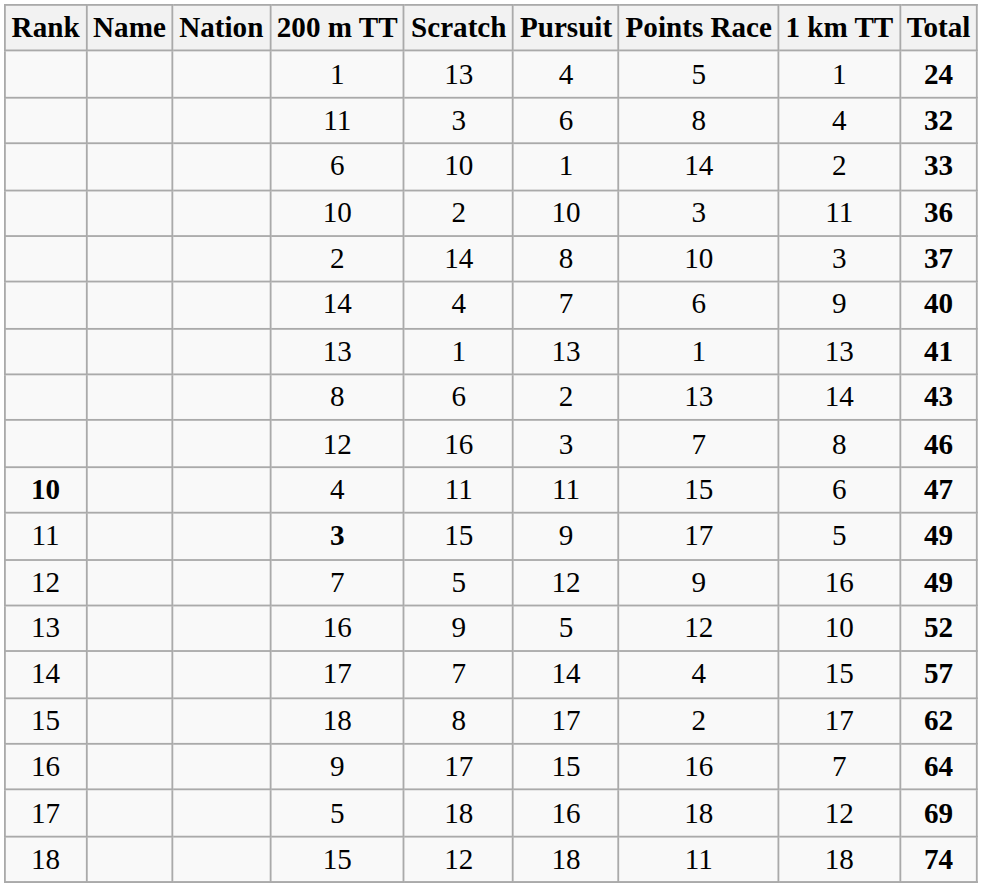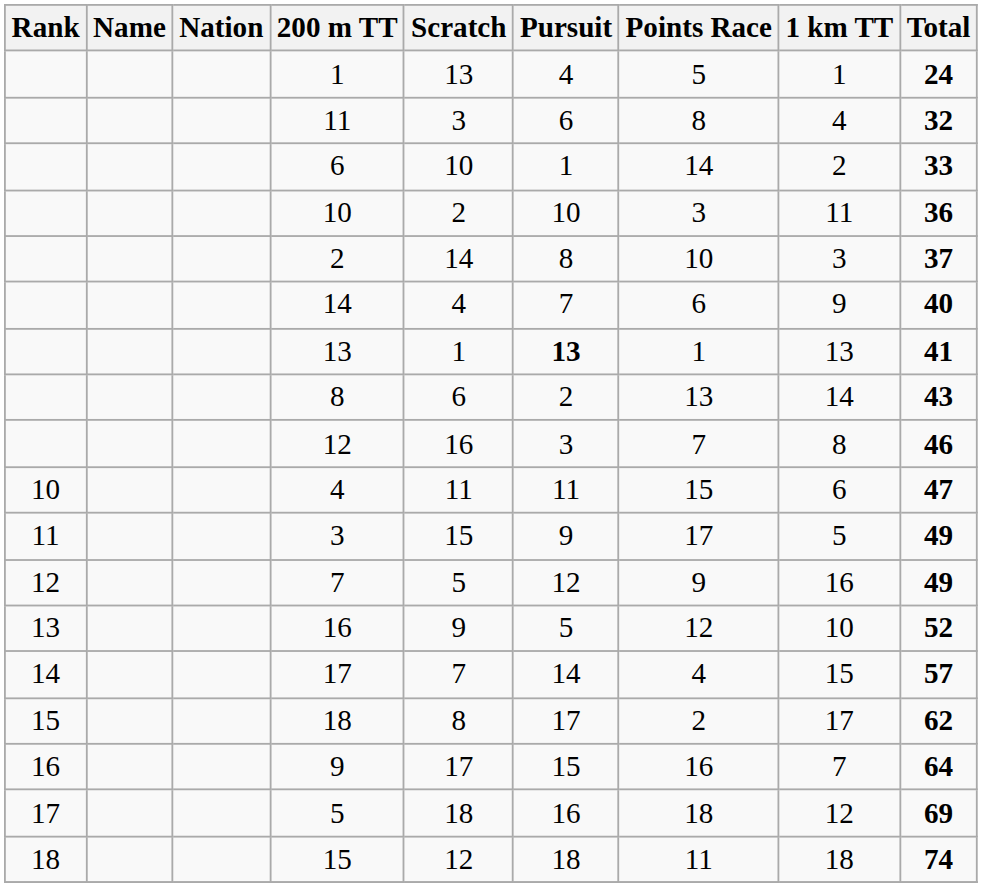(566, 350) normal -> (566, 350) bold
(46, 489) bold -> (46, 489) normal
(337, 535) bold -> (337, 535) normal
